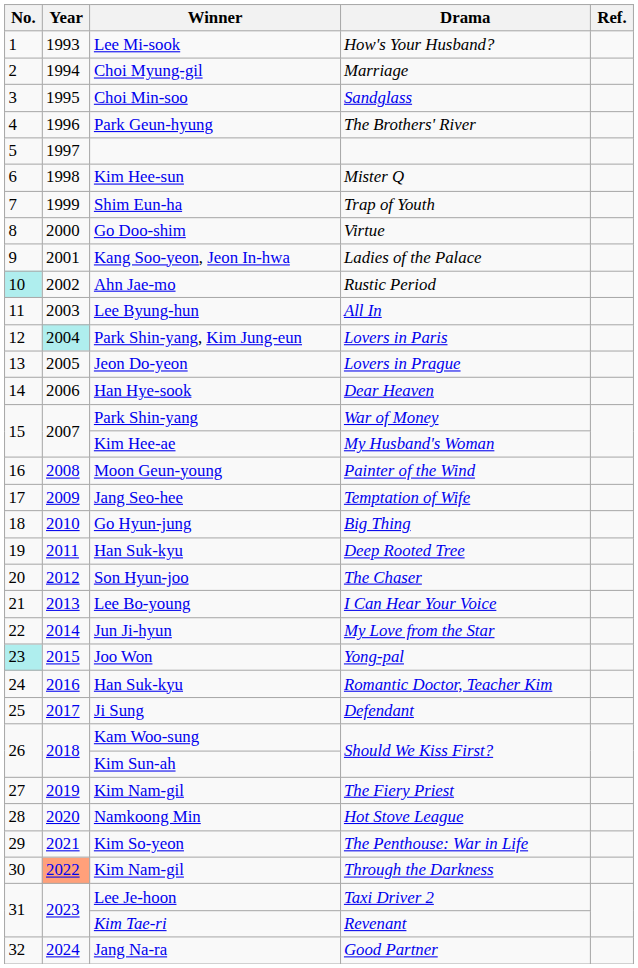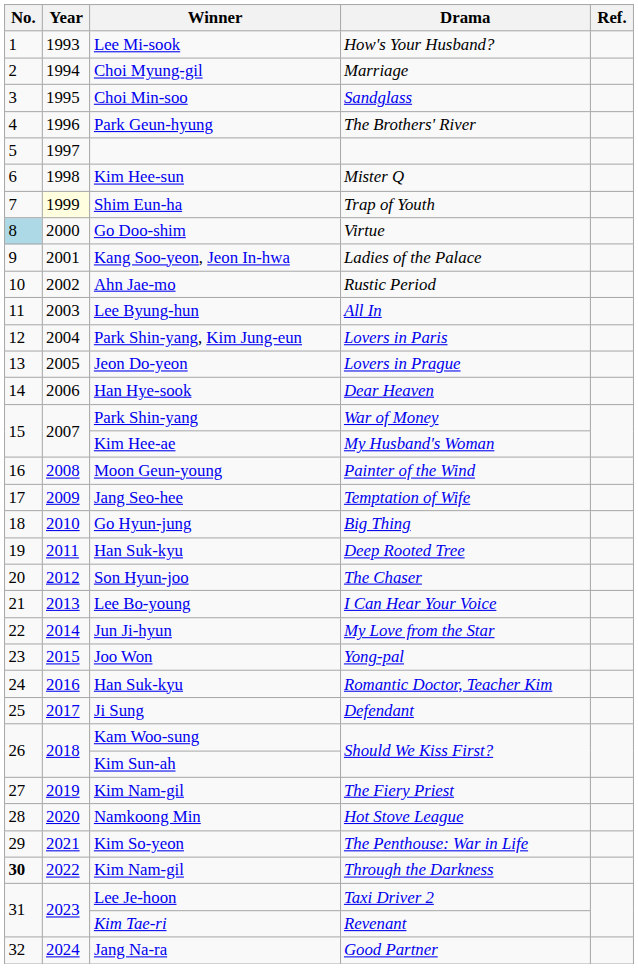(63, 204) no background -> (63, 204) lightyellow background
(13, 230) no background -> (13, 230) lightblue background
(17, 284) paleturquoise background -> (17, 284) no background
(63, 337) paleturquoise background -> (63, 337) no background
(17, 657) paleturquoise background -> (17, 657) no background
(17, 870) normal -> (17, 870) bold
(63, 870) lightsalmon background -> (63, 870) no background
